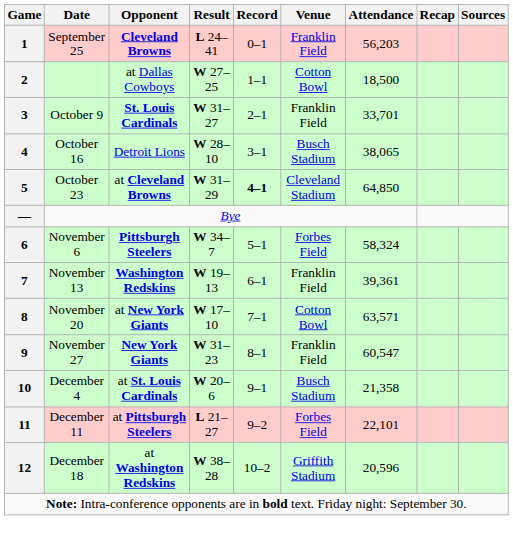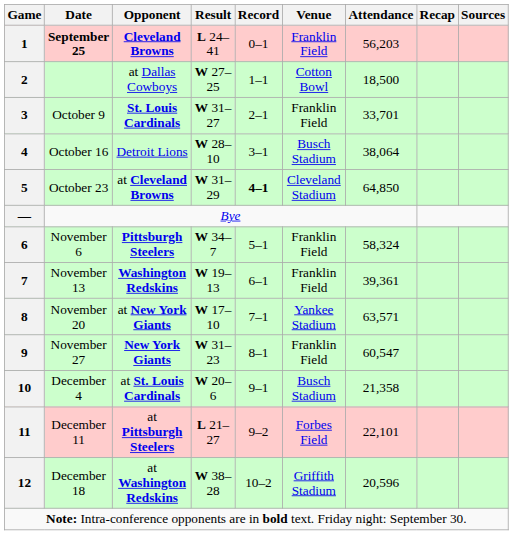(77, 43) normal -> (79, 43) bold
(381, 151) 38,065 -> (381, 151) 38,064
(313, 244) Forbes Field -> (314, 244) Franklin Field
(313, 316) Cotton Bowl -> (314, 316) Yankee Stadium
